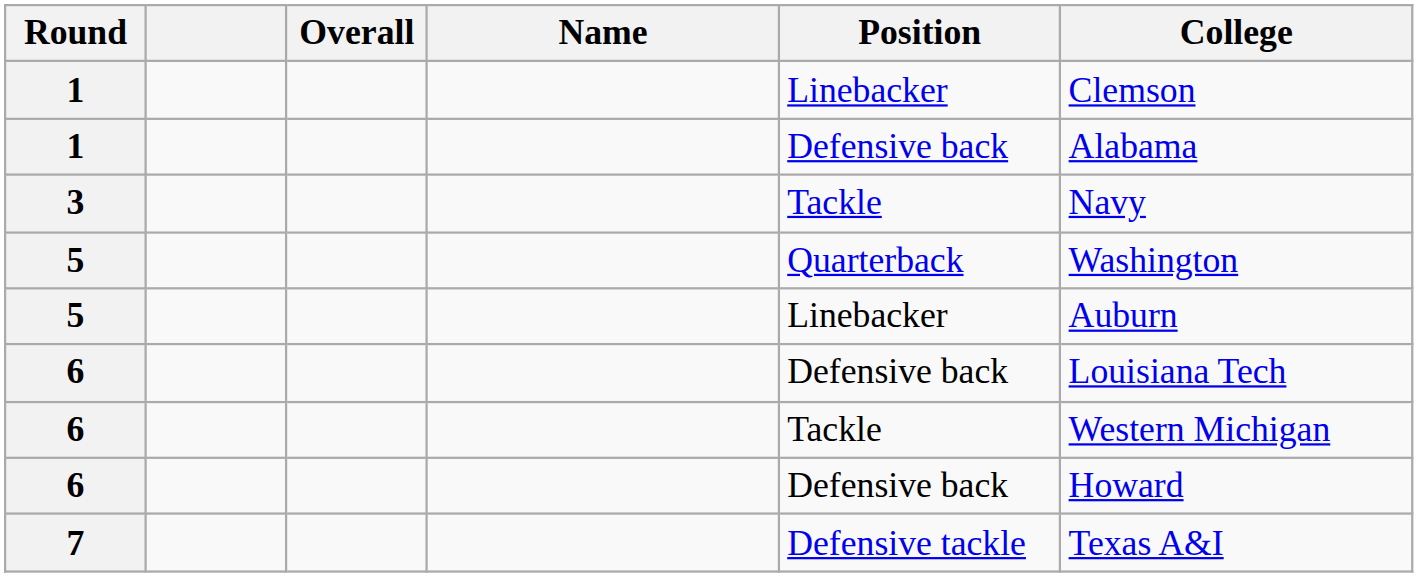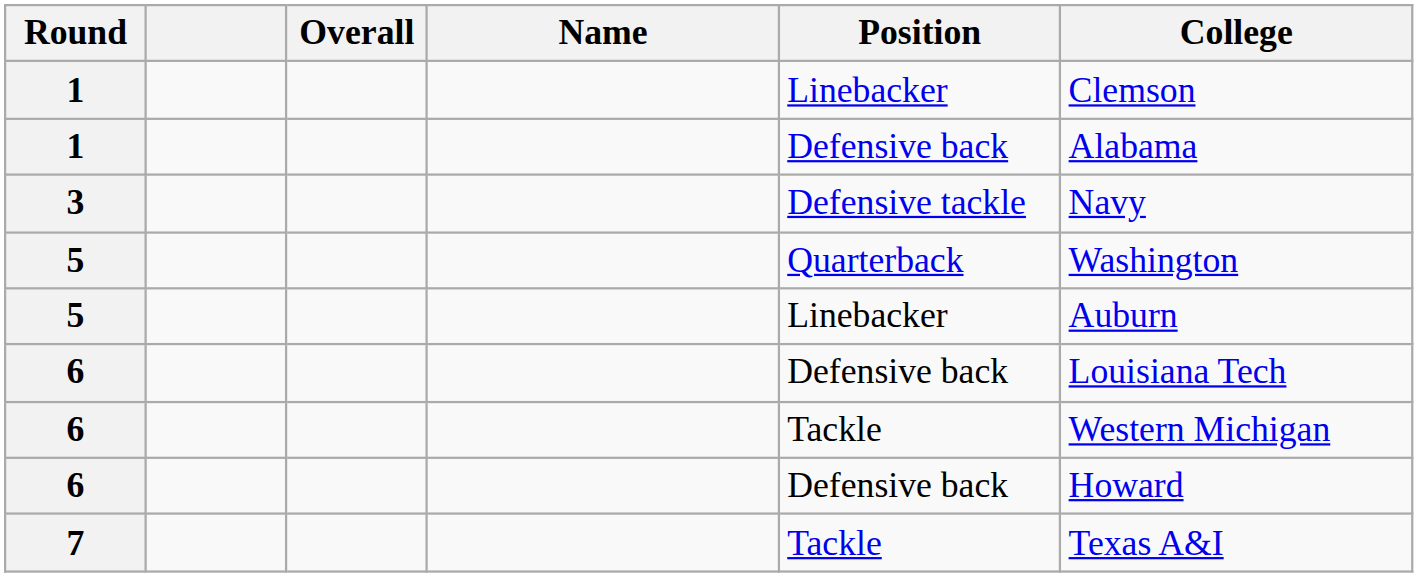(835, 202) Tackle -> (907, 202) Defensive tackle
(907, 542) Defensive tackle -> (835, 542) Tackle
